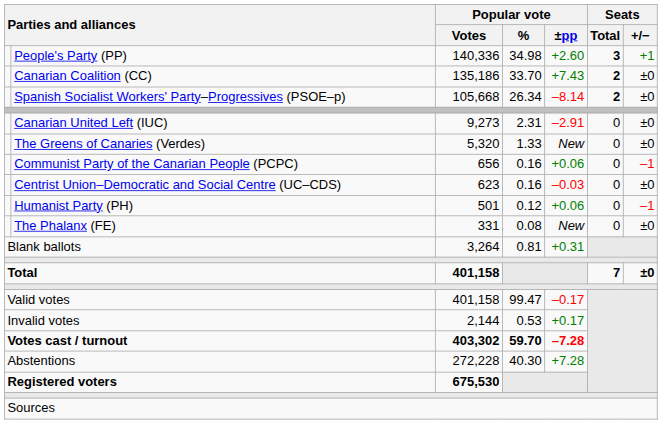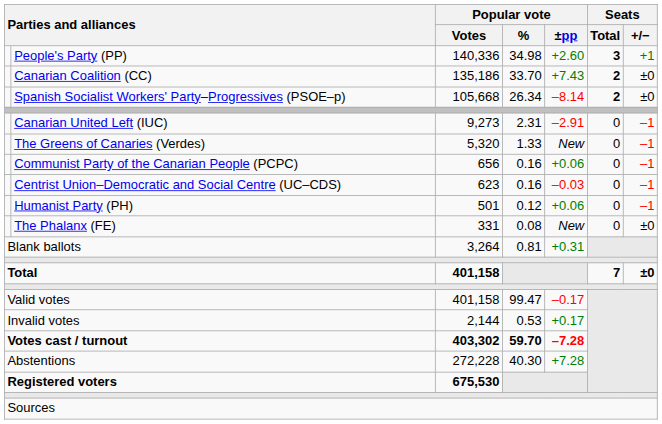(647, 123) ±0 -> (647, 123) –1
(647, 144) ±0 -> (647, 144) –1
(647, 185) ±0 -> (647, 185) –1
